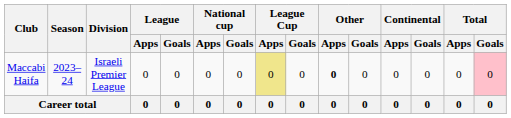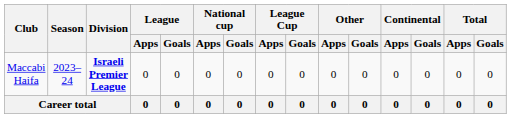(108, 74) normal -> (108, 74) bold
(271, 74) khaki background -> (271, 74) no background
(333, 74) bold -> (333, 74) normal
(490, 74) pink background -> (490, 74) no background
